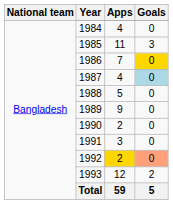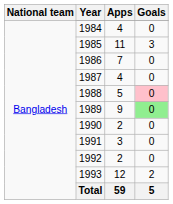(152, 61) gold background -> (152, 61) no background
(152, 77) lightblue background -> (152, 77) no background
(152, 93) no background -> (152, 93) pink background
(152, 110) no background -> (152, 110) lightgreen background
(120, 158) gold background -> (120, 158) no background
(152, 158) lightsalmon background -> (152, 158) no background
